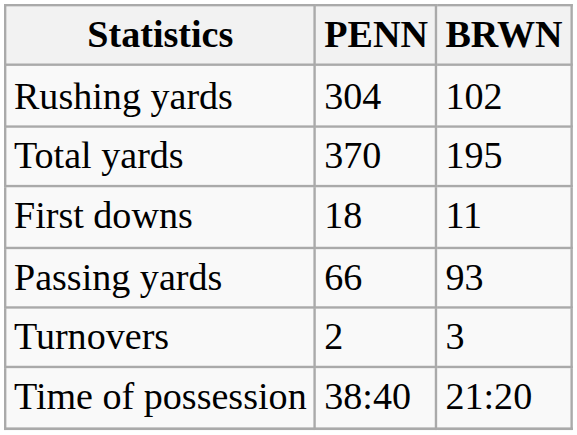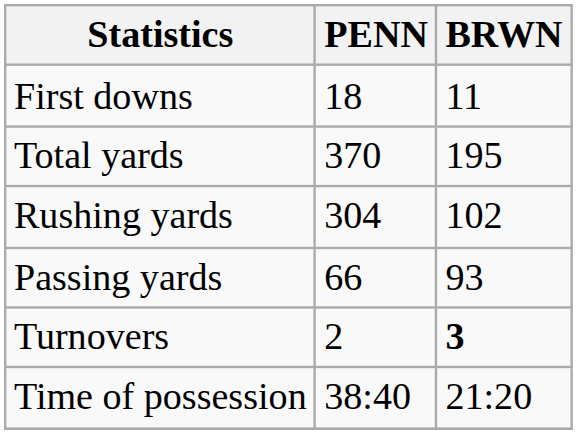rows swapped: (103, 215) <-> (123, 95)
(455, 336) normal -> (455, 336) bold
